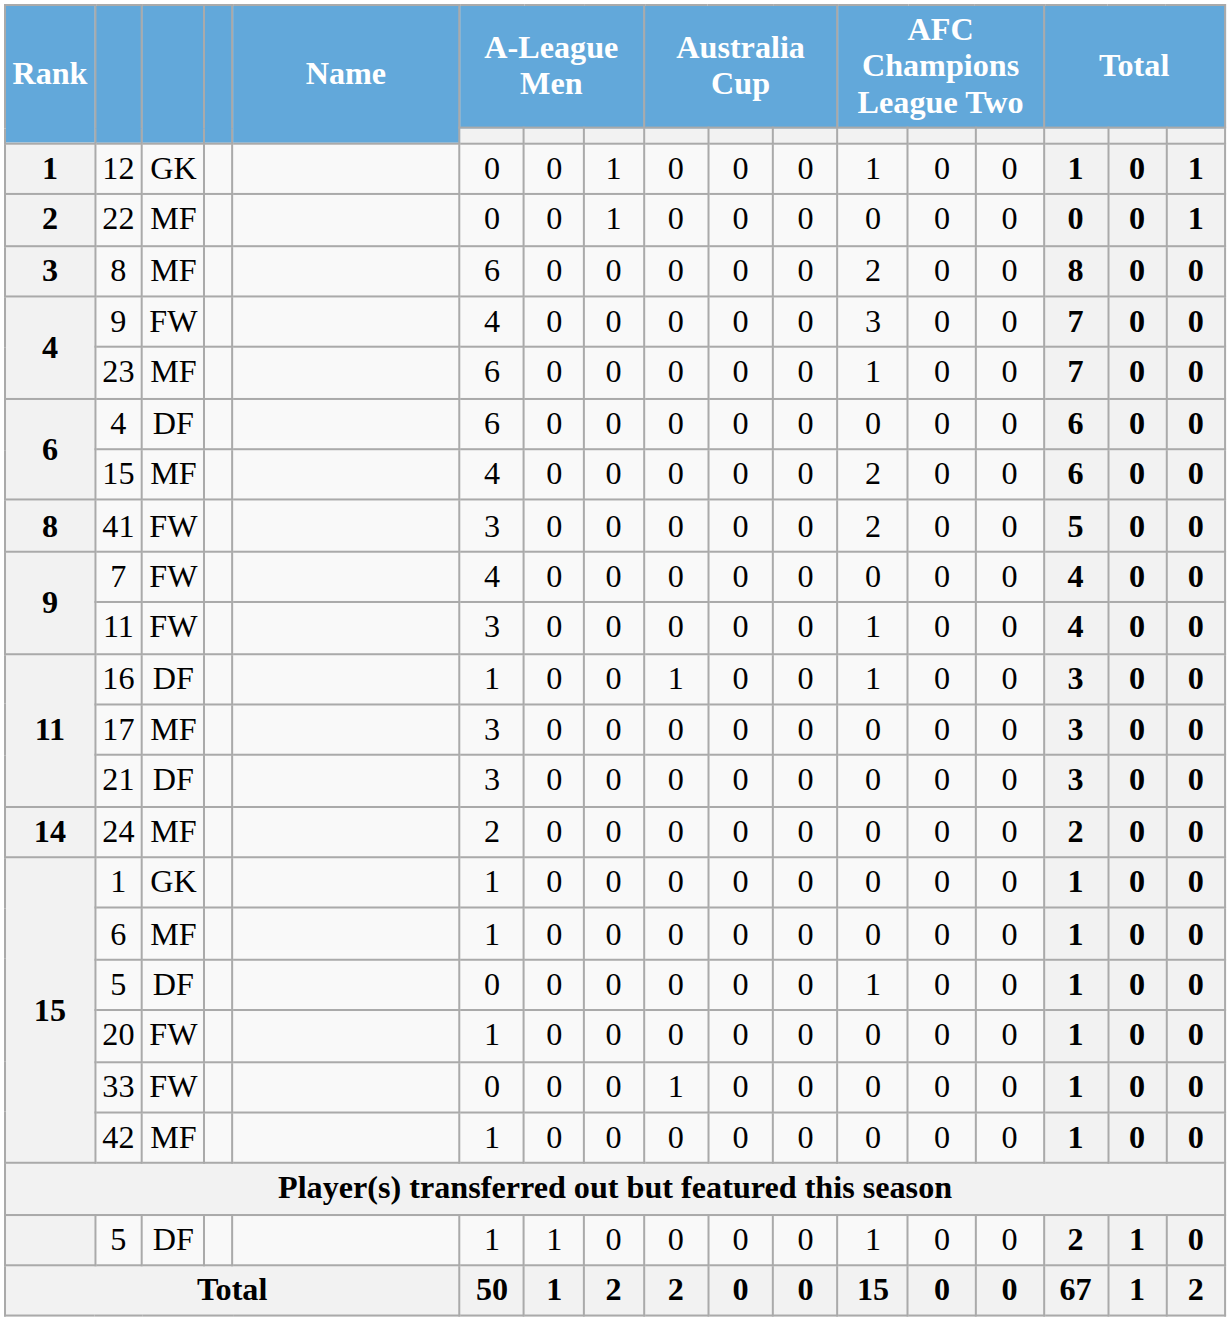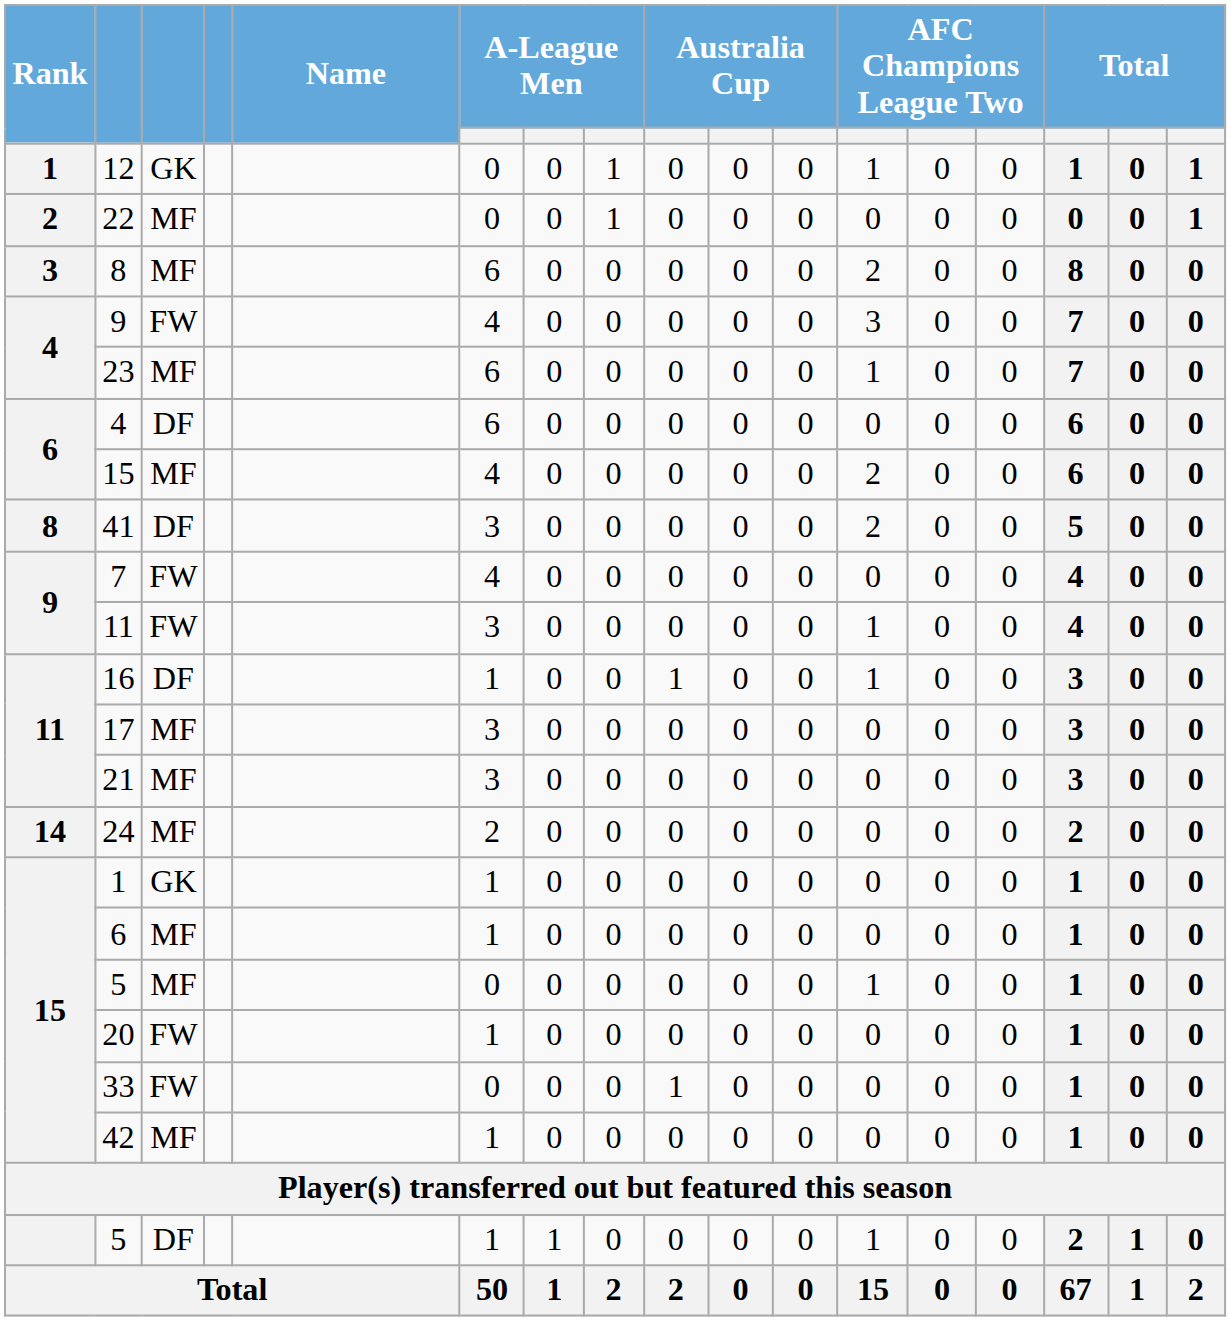(173, 525) FW -> (173, 525) DF
(173, 780) DF -> (173, 780) MF
(173, 984) DF -> (173, 984) MF
